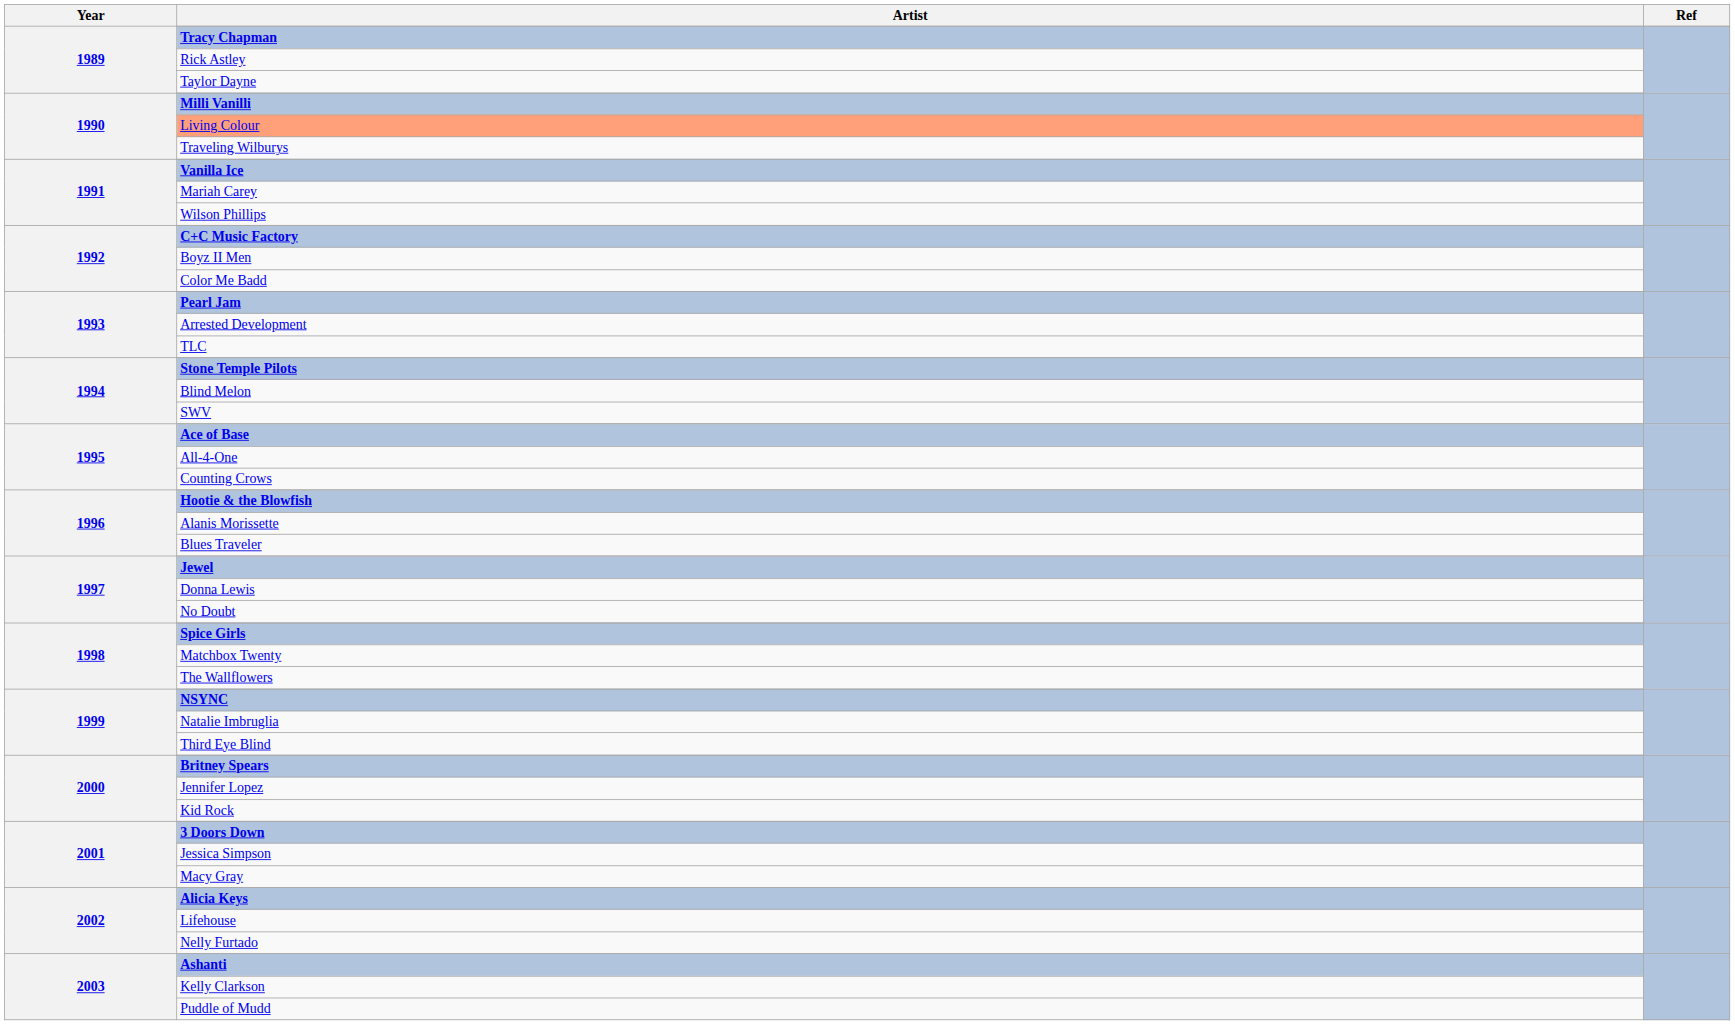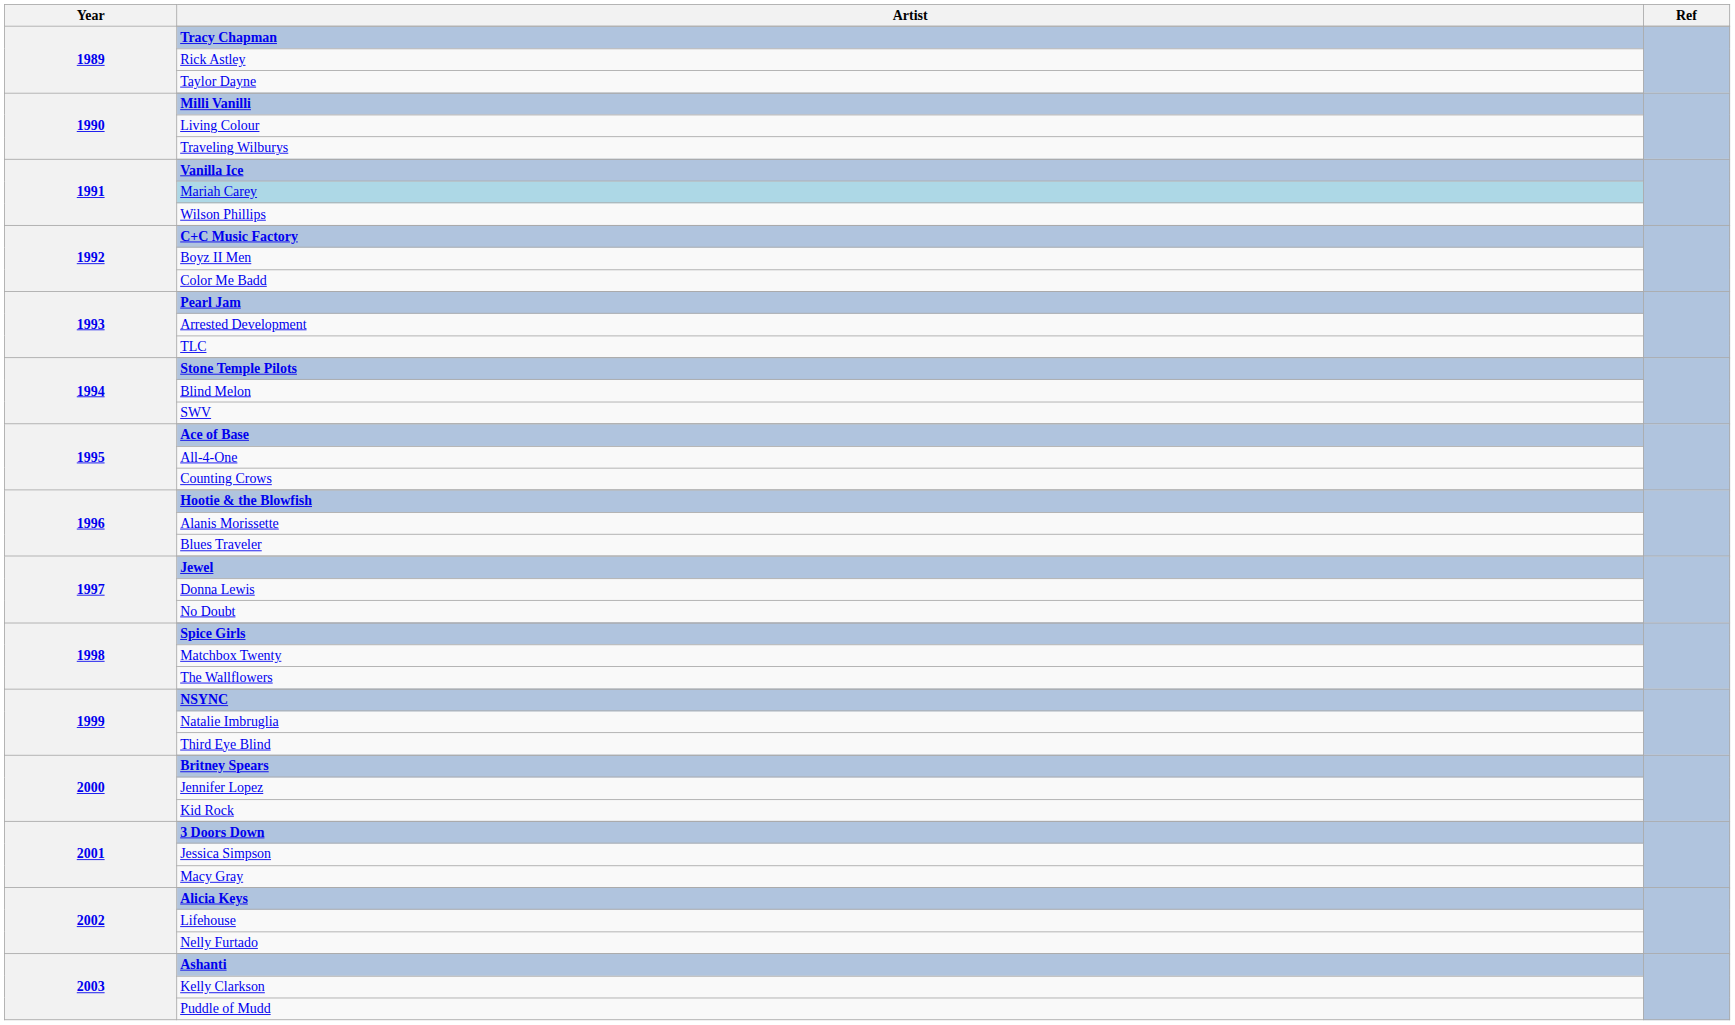(220, 125) lightsalmon background -> (220, 125) no background
(219, 192) no background -> (219, 192) lightblue background
